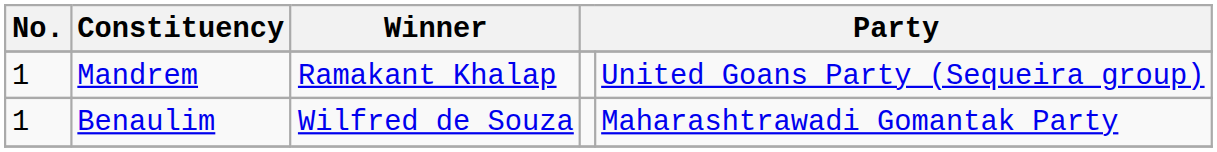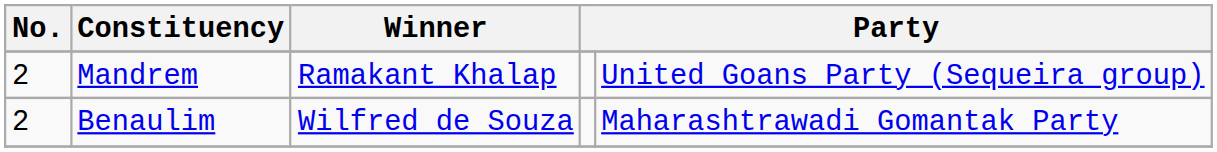(21, 75) 1 -> (21, 75) 2
(21, 122) 1 -> (21, 122) 2
